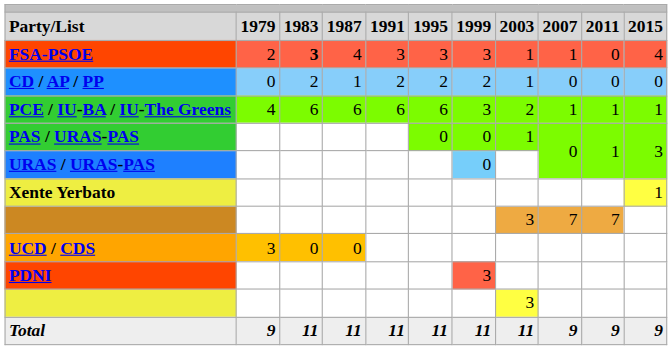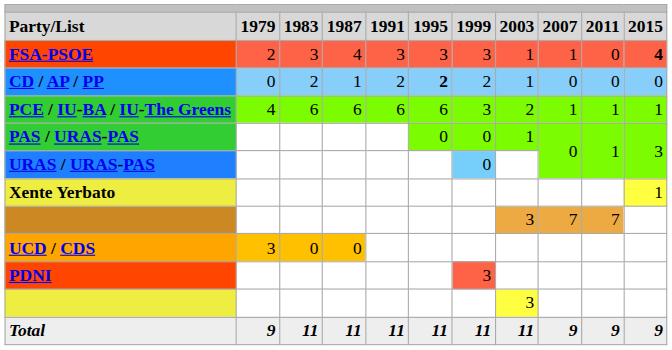(314, 54) bold -> (314, 54) normal
(659, 54) normal -> (659, 54) bold
(444, 81) normal -> (444, 81) bold
